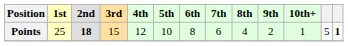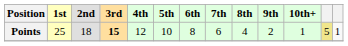(86, 31) bold -> (86, 31) normal
(114, 31) normal -> (114, 31) bold
(327, 31) no background -> (327, 31) khaki background
(338, 31) bold -> (338, 31) normal
